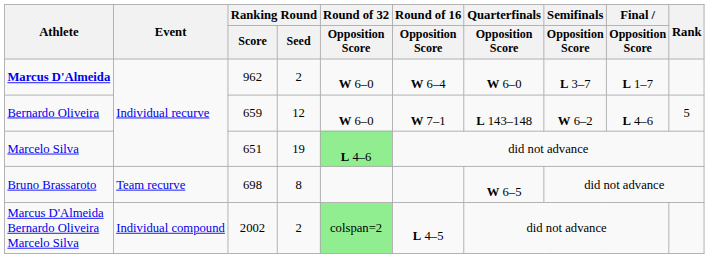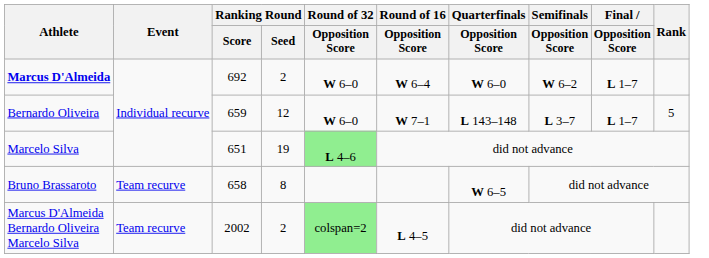(252, 77) 962 -> (237, 77) 692
(575, 85) L 3–7 -> (560, 85) W 6–2
(575, 120) W 6–2 -> (560, 120) L 3–7
(638, 120) L 4–6 -> (622, 120) L 1–7
(252, 185) 698 -> (237, 185) 658
(171, 228) Individual compound -> (151, 228) Team recurve
